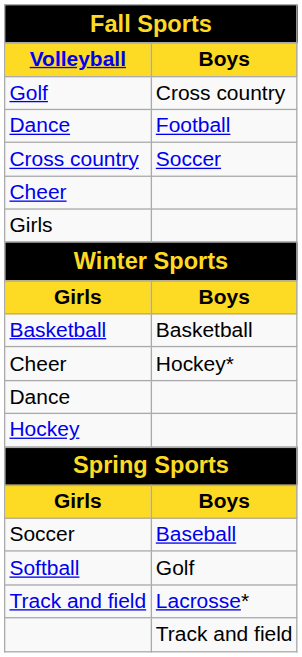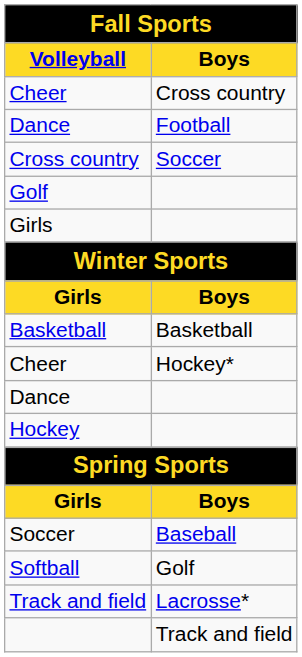(29, 92) Golf -> (38, 92) Cheer
(38, 192) Cheer -> (29, 192) Golf
